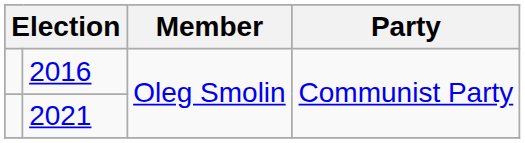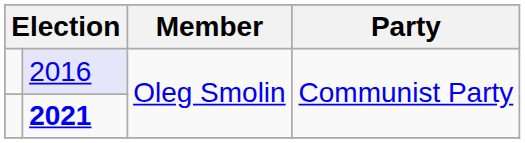(60, 71) no background -> (60, 71) lavender background
(60, 115) normal -> (60, 115) bold
